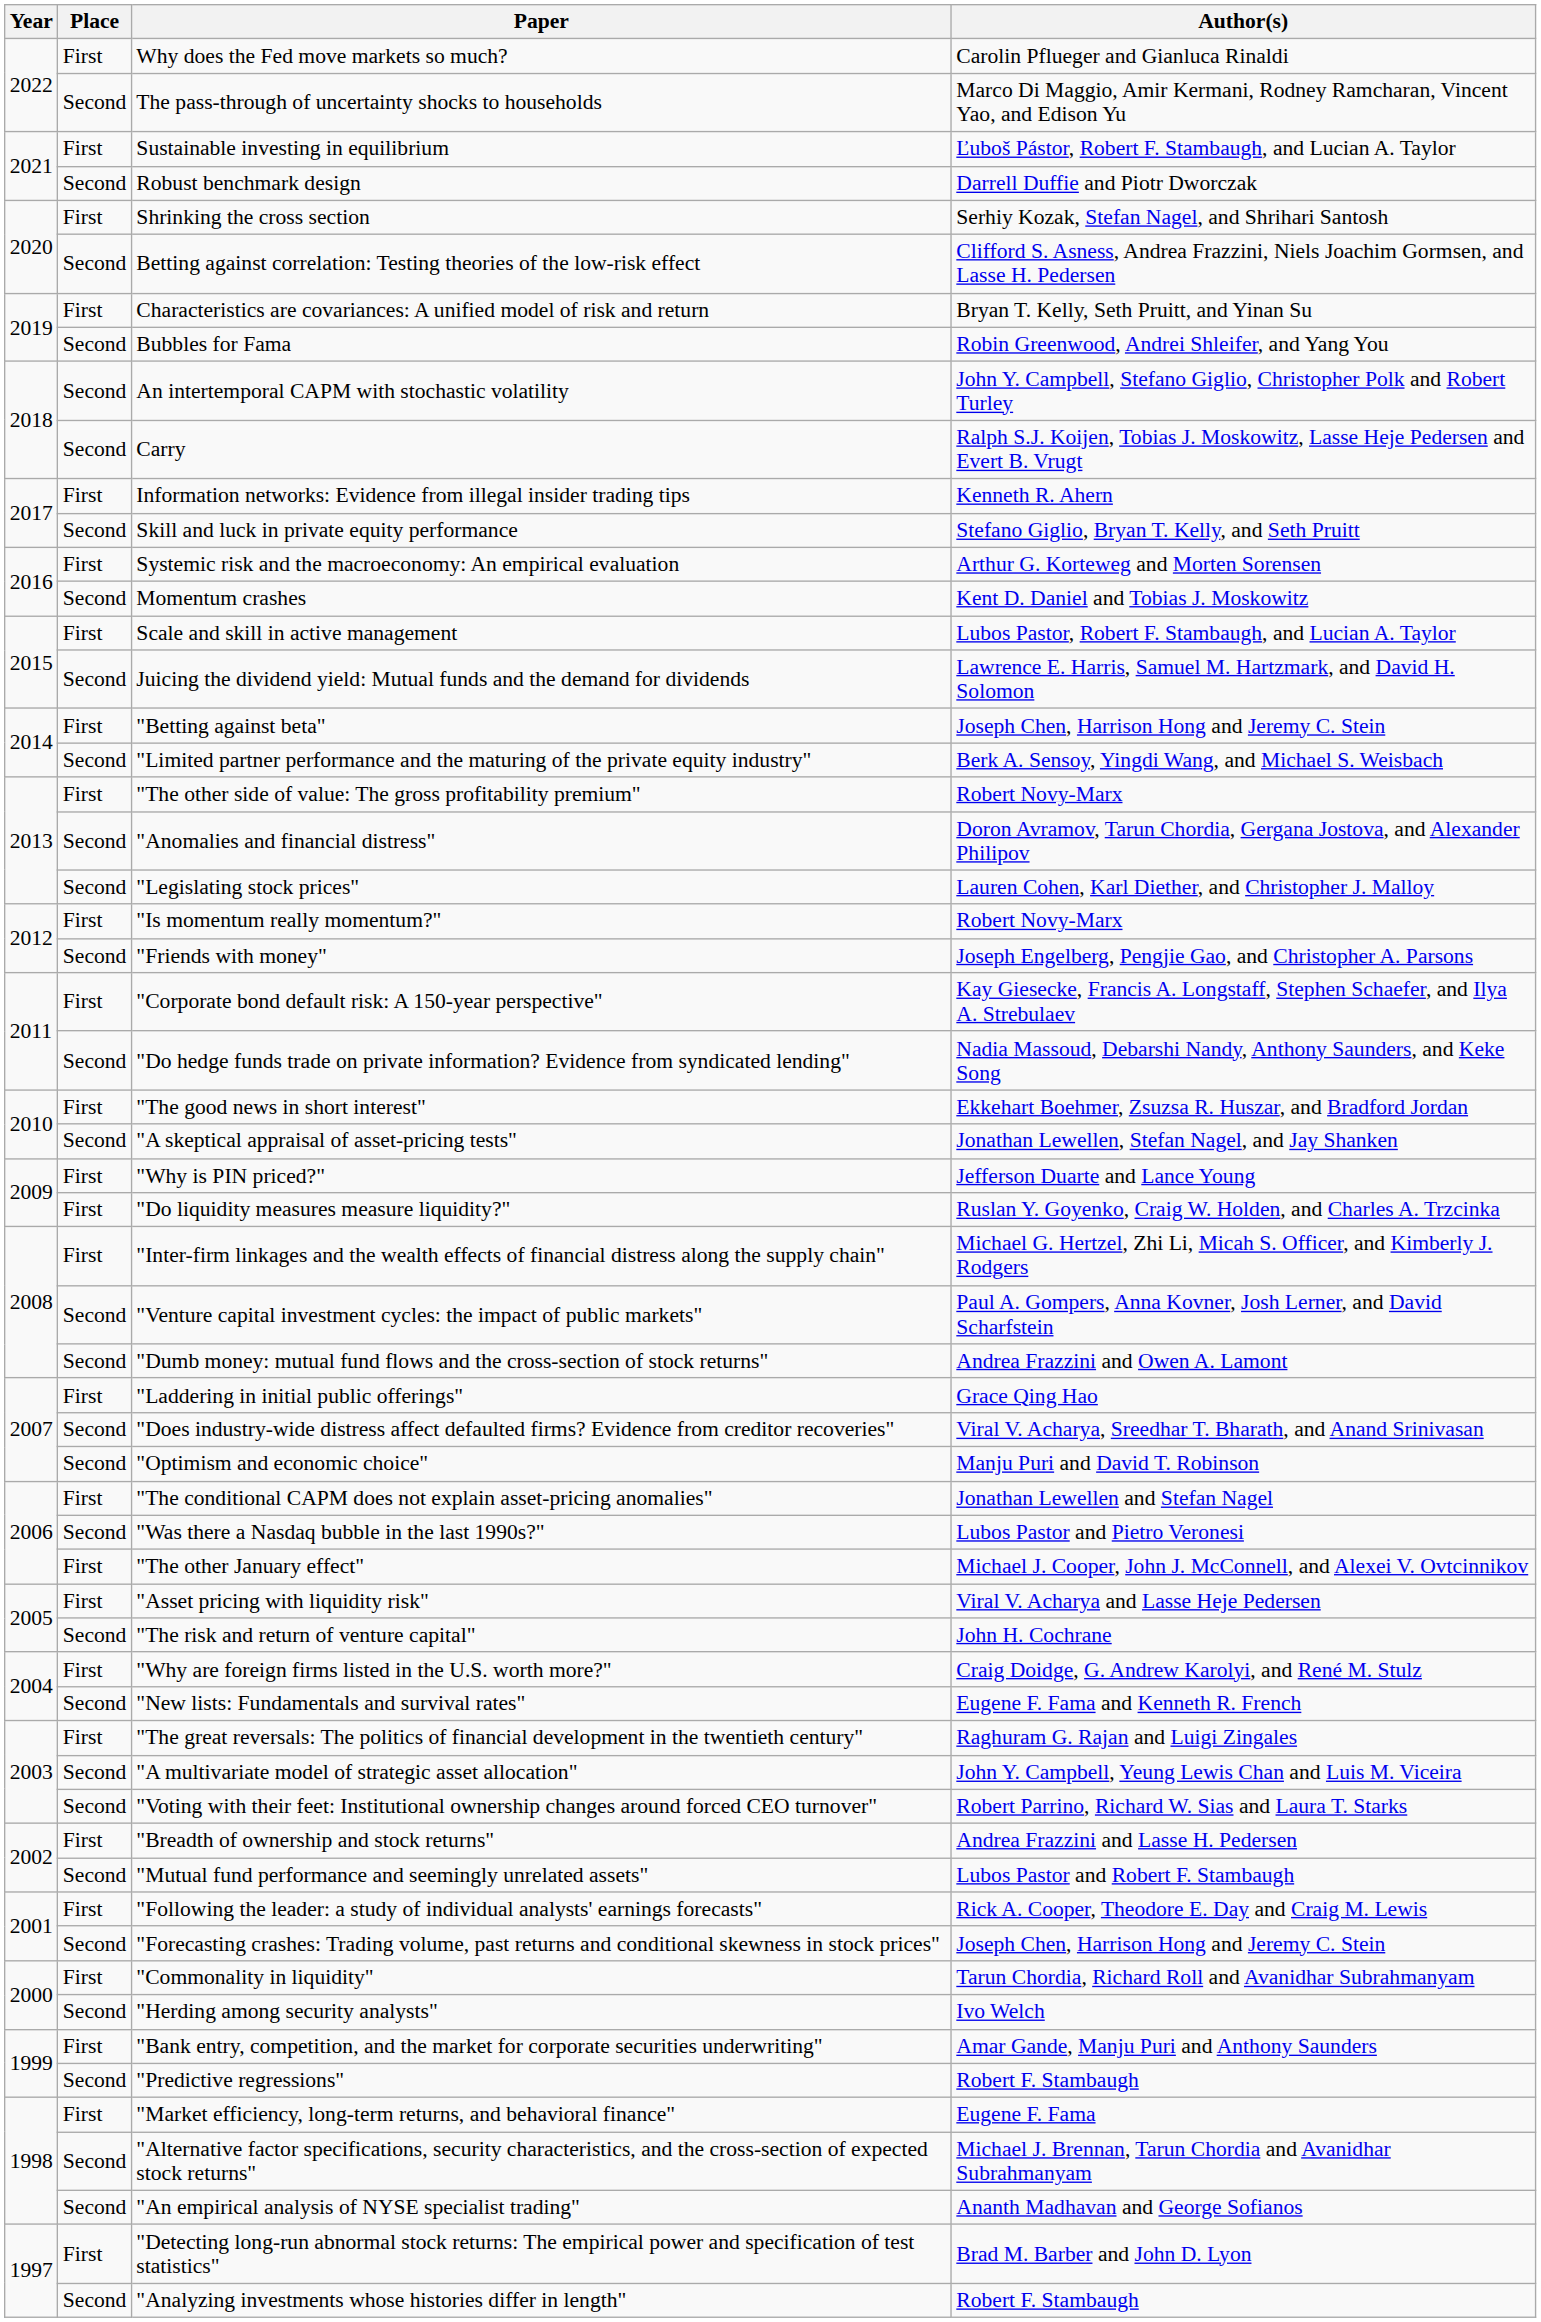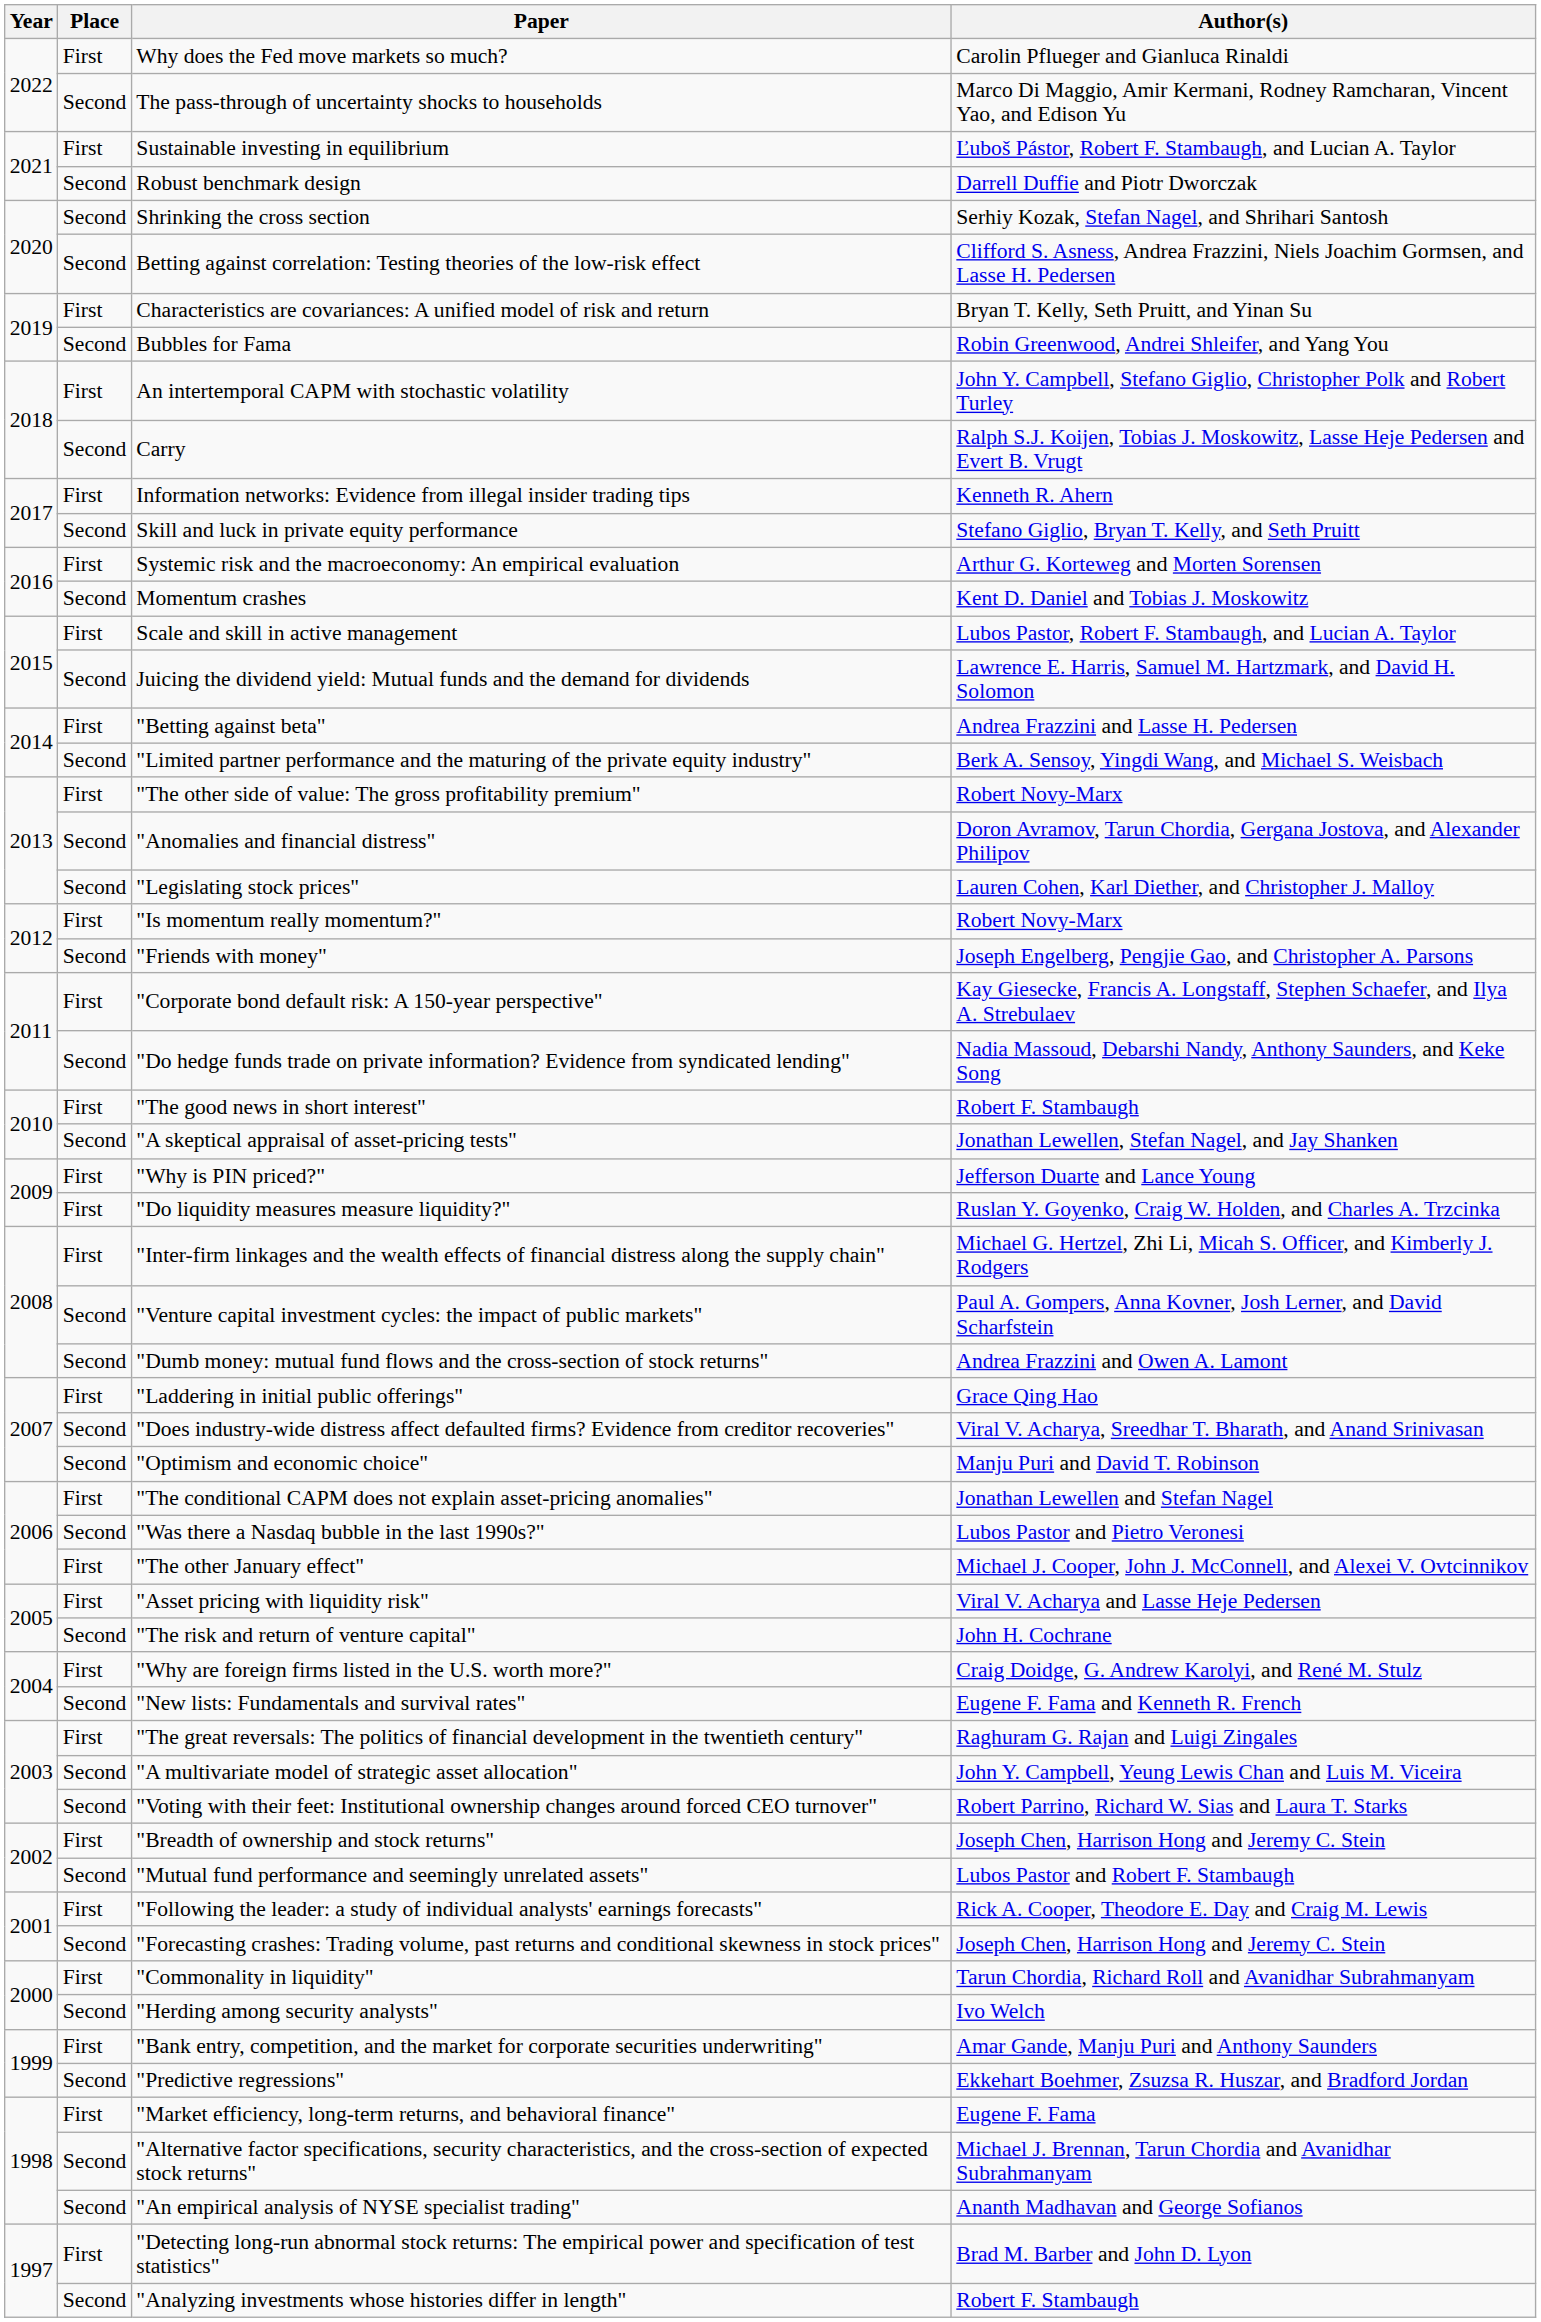(83, 217) First -> (95, 217) Second
(95, 390) Second -> (83, 390) First
(1171, 725) Joseph Chen, Harrison Hong and Jeremy C. Stein -> (1127, 725) Andrea Frazzini and Lasse H. Pedersen
(1212, 1106) Ekkehart Boehmer, Zsuzsa R. Huszar, and Bradford Jordan -> (1048, 1106) Robert F. Stambaugh
(1127, 1840) Andrea Frazzini and Lasse H. Pedersen -> (1171, 1840) Joseph Chen, Harrison Hong and Jeremy C. Stein
(1048, 2080) Robert F. Stambaugh -> (1212, 2080) Ekkehart Boehmer, Zsuzsa R. Huszar, and Bradford Jordan
